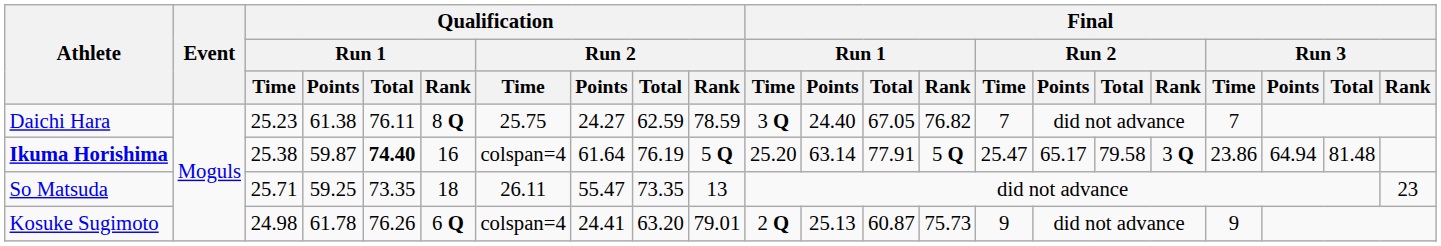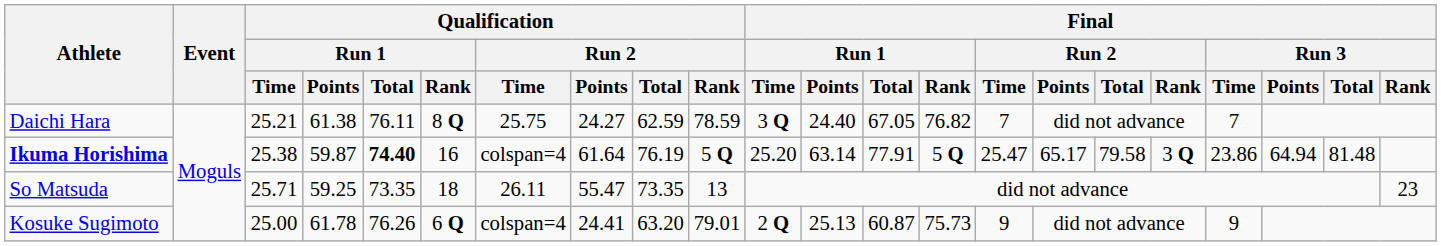(274, 120) 25.23 -> (274, 120) 25.21
(274, 223) 24.98 -> (274, 223) 25.00
